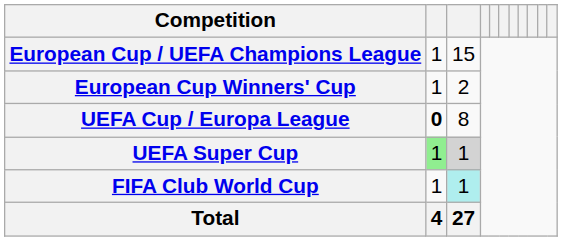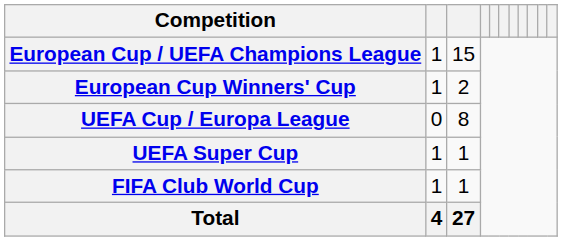(437, 119) bold -> (437, 119) normal
(437, 152) lightgreen background -> (437, 152) no background
(464, 152) lightgrey background -> (464, 152) no background
(464, 185) paleturquoise background -> (464, 185) no background
